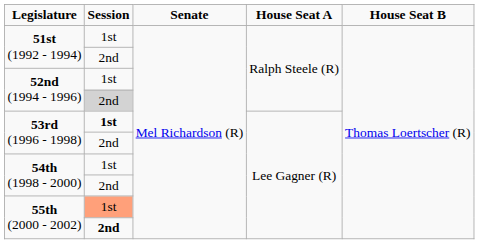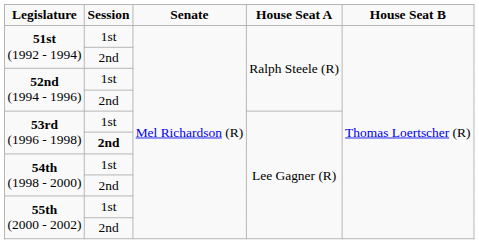(109, 100) lightgrey background -> (109, 100) no background
(109, 121) bold -> (109, 121) normal
(109, 143) normal -> (109, 143) bold
(109, 206) lightsalmon background -> (109, 206) no background
(109, 228) bold -> (109, 228) normal
